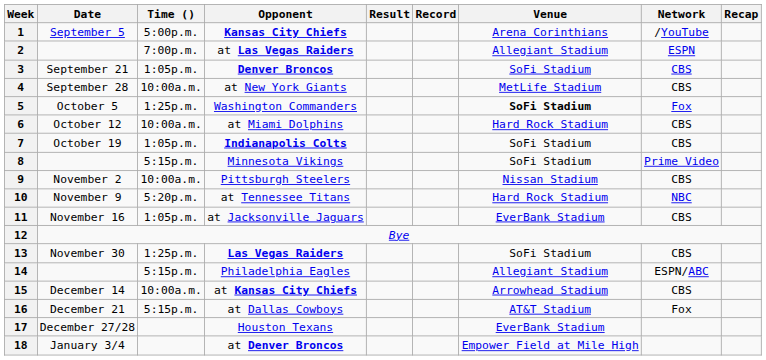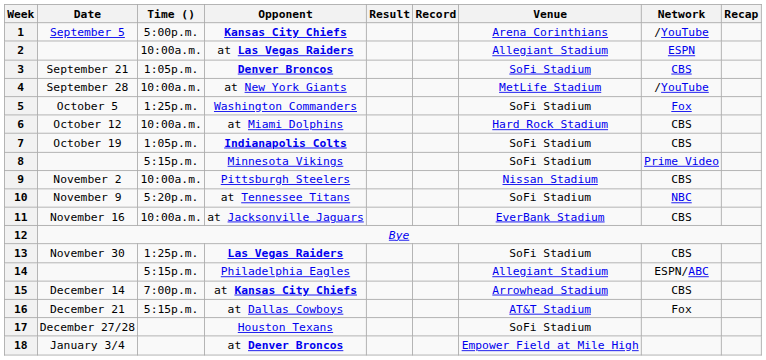(171, 51) 7:00p.m. -> (171, 51) 10:00a.m.
(682, 87) CBS -> (682, 87) /YouTube
(550, 106) bold -> (550, 106) normal
(550, 198) Hard Rock Stadium -> (550, 198) SoFi Stadium
(171, 216) 1:05p.m. -> (171, 216) 10:00a.m.
(171, 290) 10:00a.m. -> (171, 290) 7:00p.m.
(550, 327) EverBank Stadium -> (550, 327) SoFi Stadium
